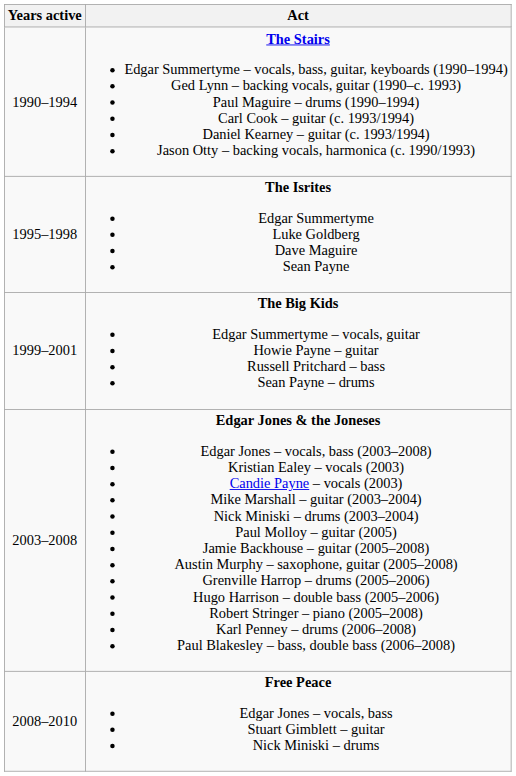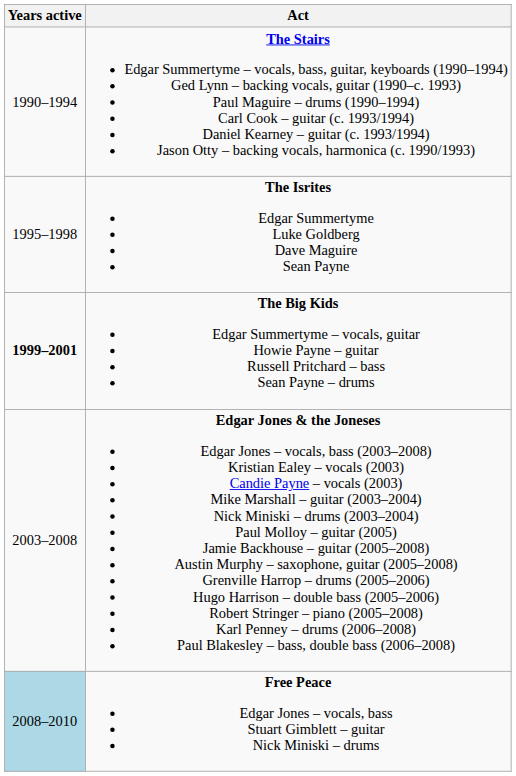(45, 350) normal -> (45, 350) bold
(45, 721) no background -> (45, 721) lightblue background
